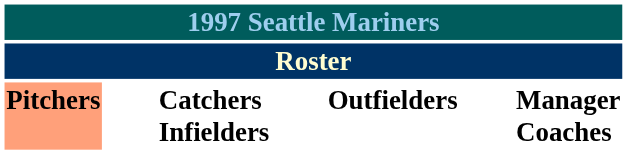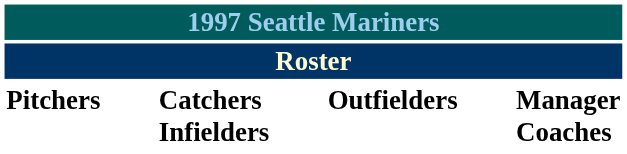(53, 99) lightsalmon background -> (53, 99) no background
